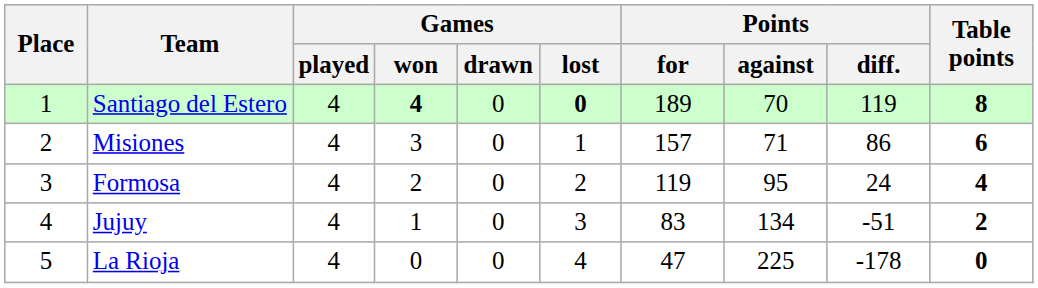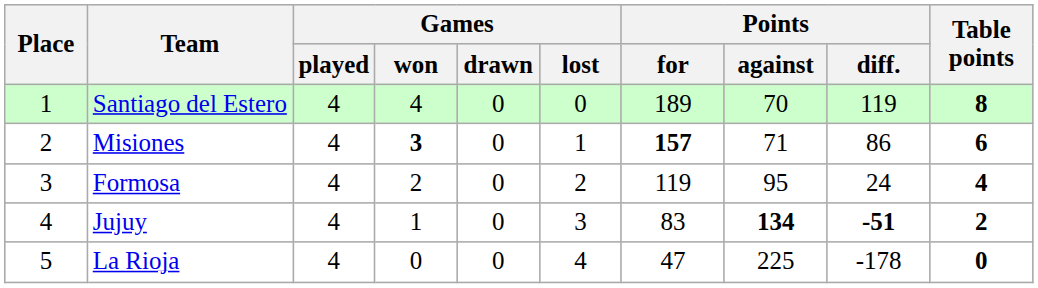(416, 103) bold -> (416, 103) normal
(580, 103) bold -> (580, 103) normal
(416, 143) normal -> (416, 143) bold
(673, 143) normal -> (673, 143) bold
(776, 222) normal -> (776, 222) bold
(879, 222) normal -> (879, 222) bold
